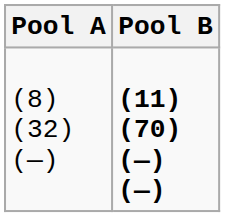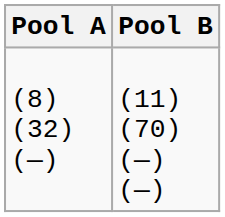(150, 145) bold -> (150, 145) normal
